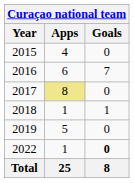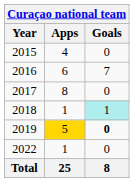(65, 91) khaki background -> (65, 91) no background
(107, 110) no background -> (107, 110) paleturquoise background
(65, 129) no background -> (65, 129) gold background
(107, 129) normal -> (107, 129) bold
(107, 149) bold -> (107, 149) normal
